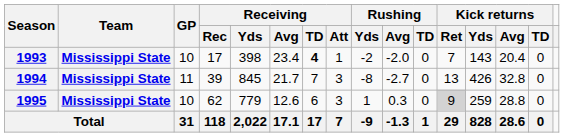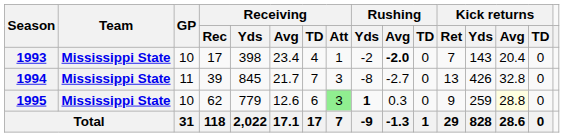(314, 57) bold -> (314, 57) normal
(398, 57) normal -> (398, 57) bold
(339, 100) no background -> (339, 100) lightgreen background
(367, 100) normal -> (367, 100) bold
(451, 100) lightgrey background -> (451, 100) no background
(512, 100) no background -> (512, 100) lightyellow background
